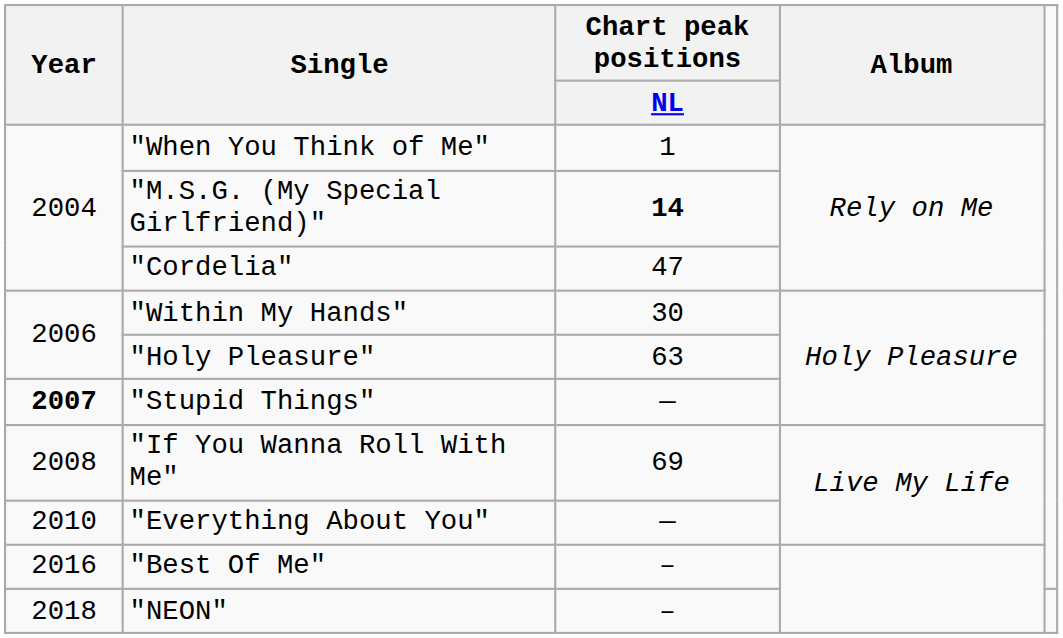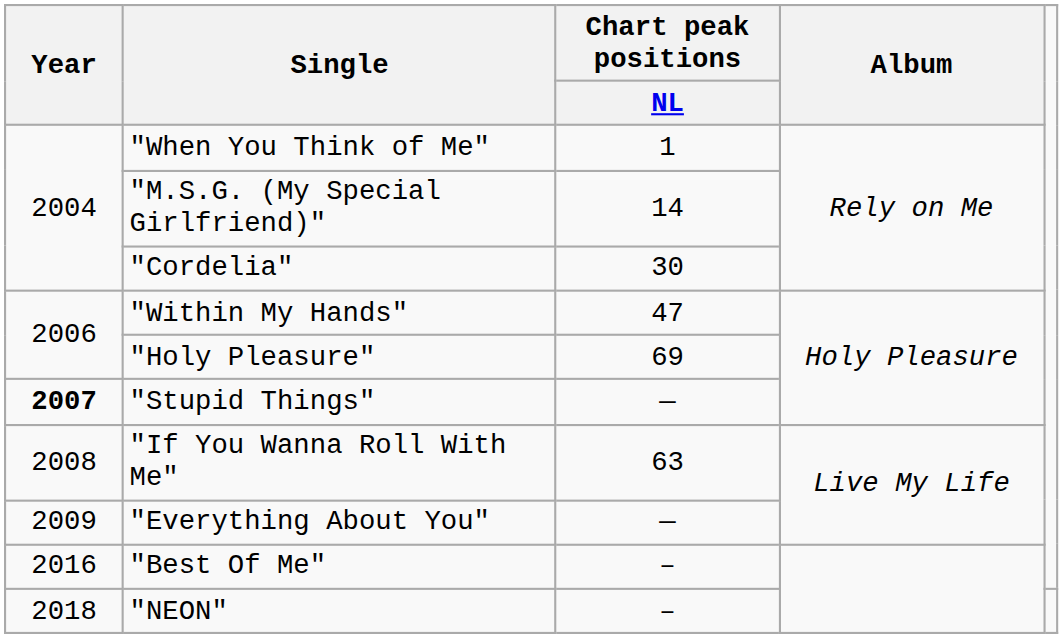(668, 208) bold -> (668, 208) normal
(668, 268) 47 -> (668, 268) 30
(668, 313) 30 -> (668, 313) 47
(668, 357) 63 -> (668, 357) 69
(668, 462) 69 -> (668, 462) 63
(64, 522) 2010 -> (64, 522) 2009
